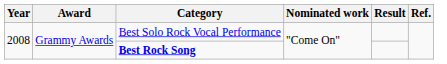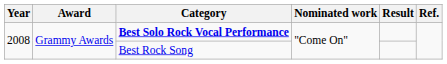(200, 31) normal -> (204, 31) bold
(157, 50) bold -> (156, 50) normal
